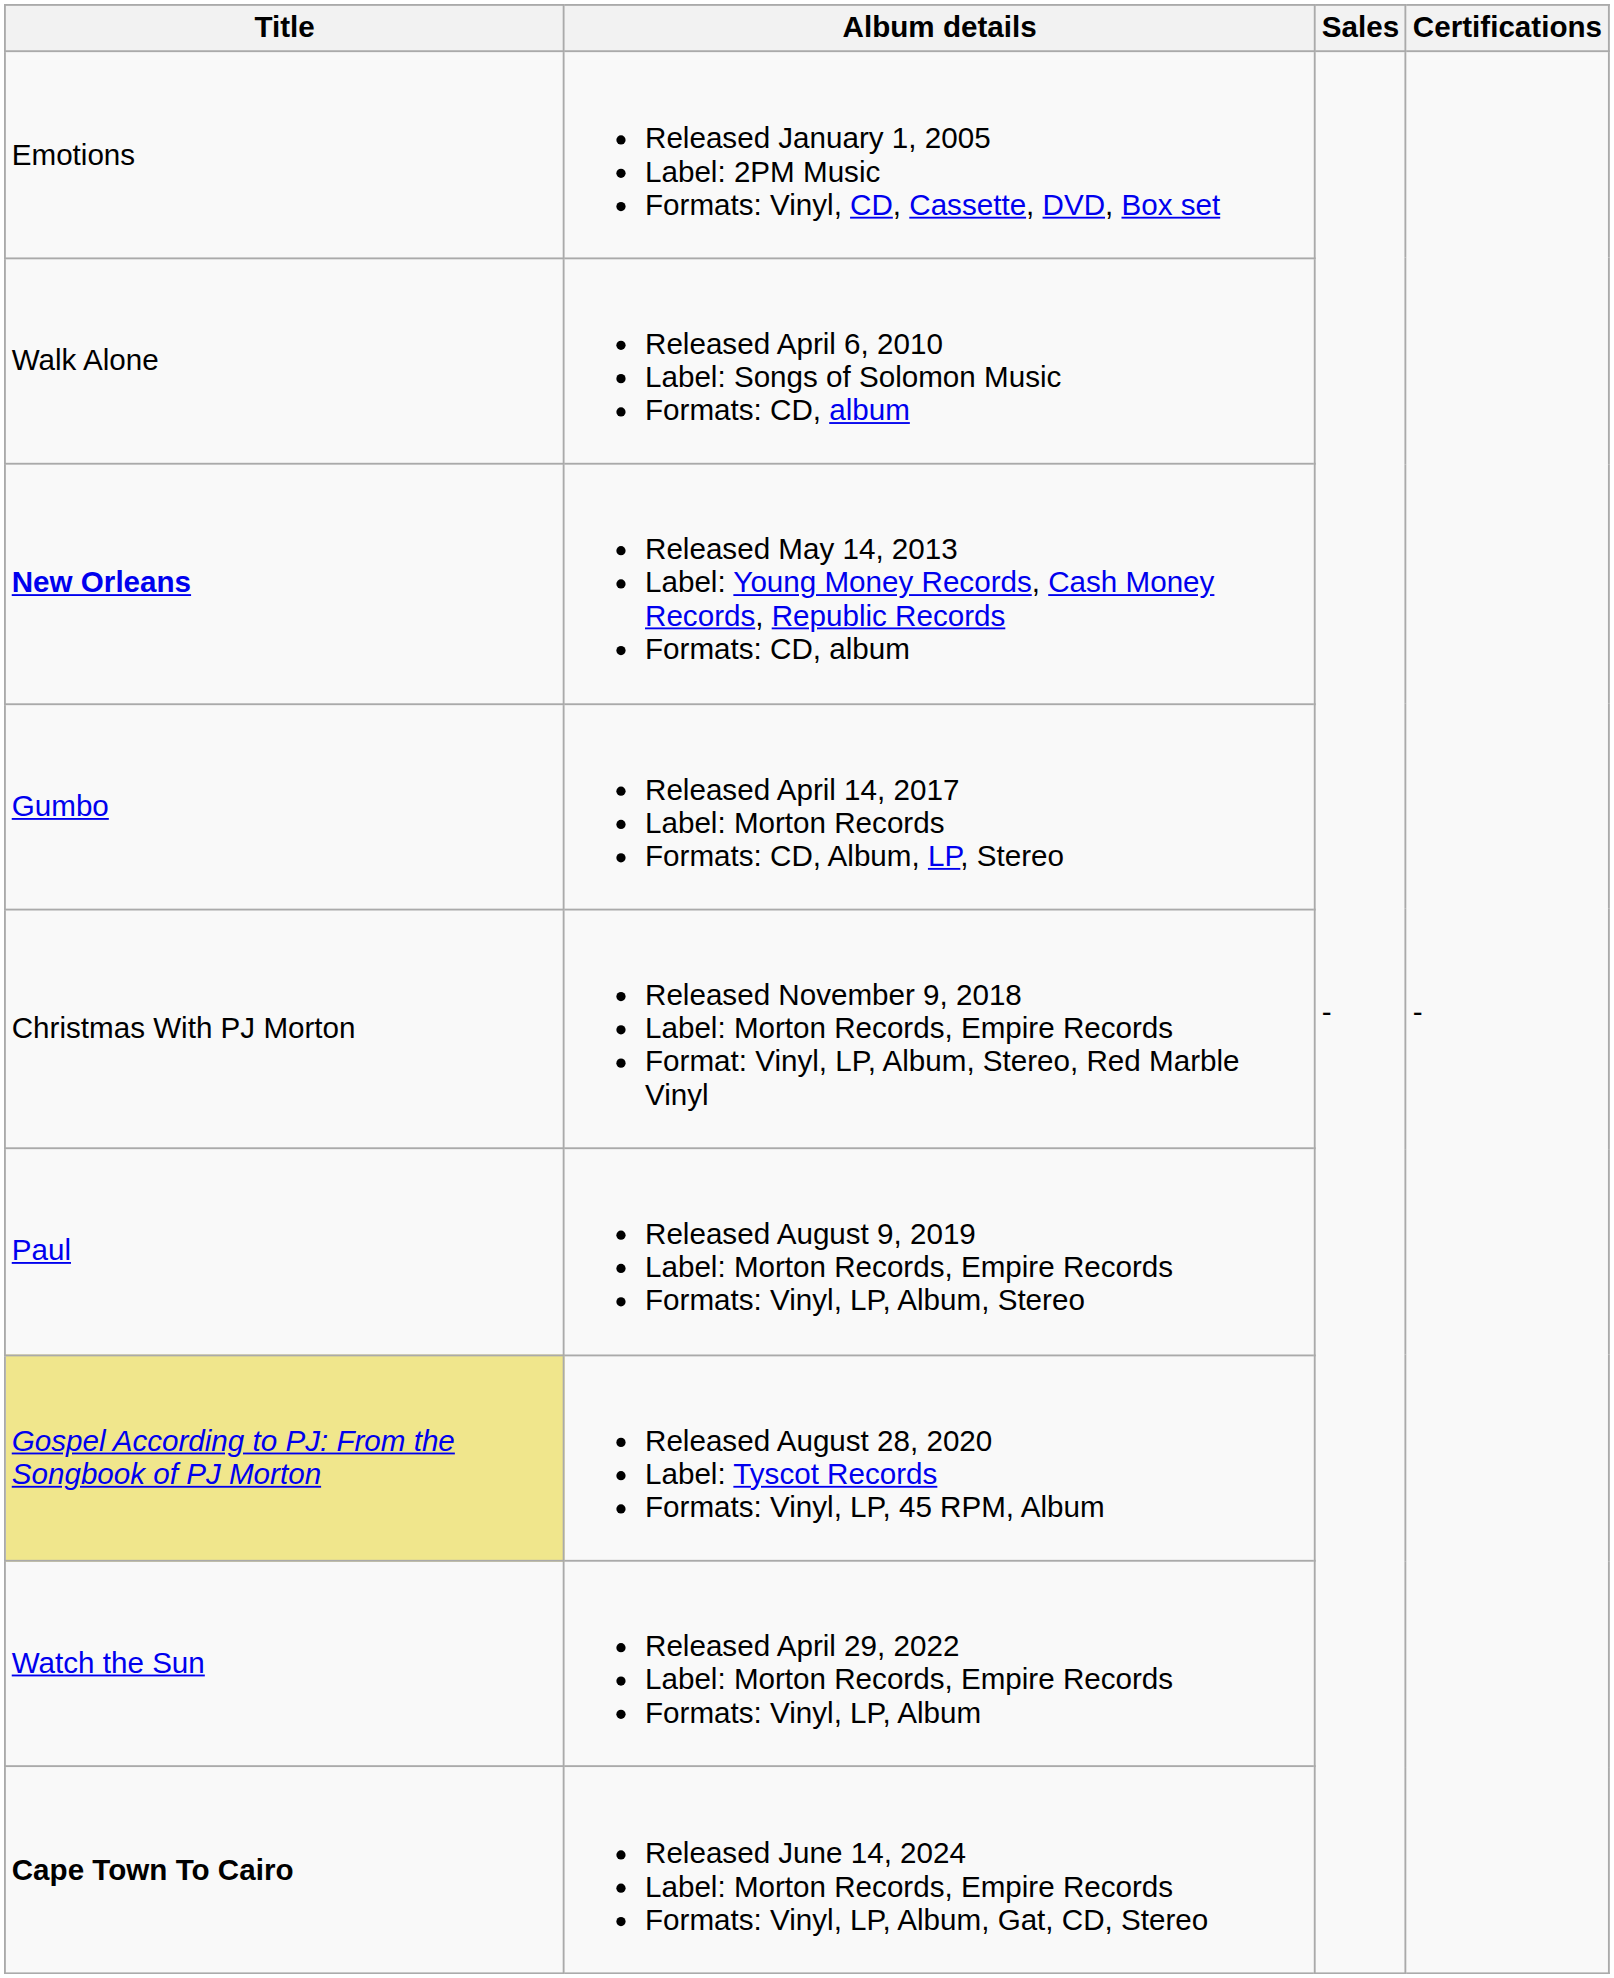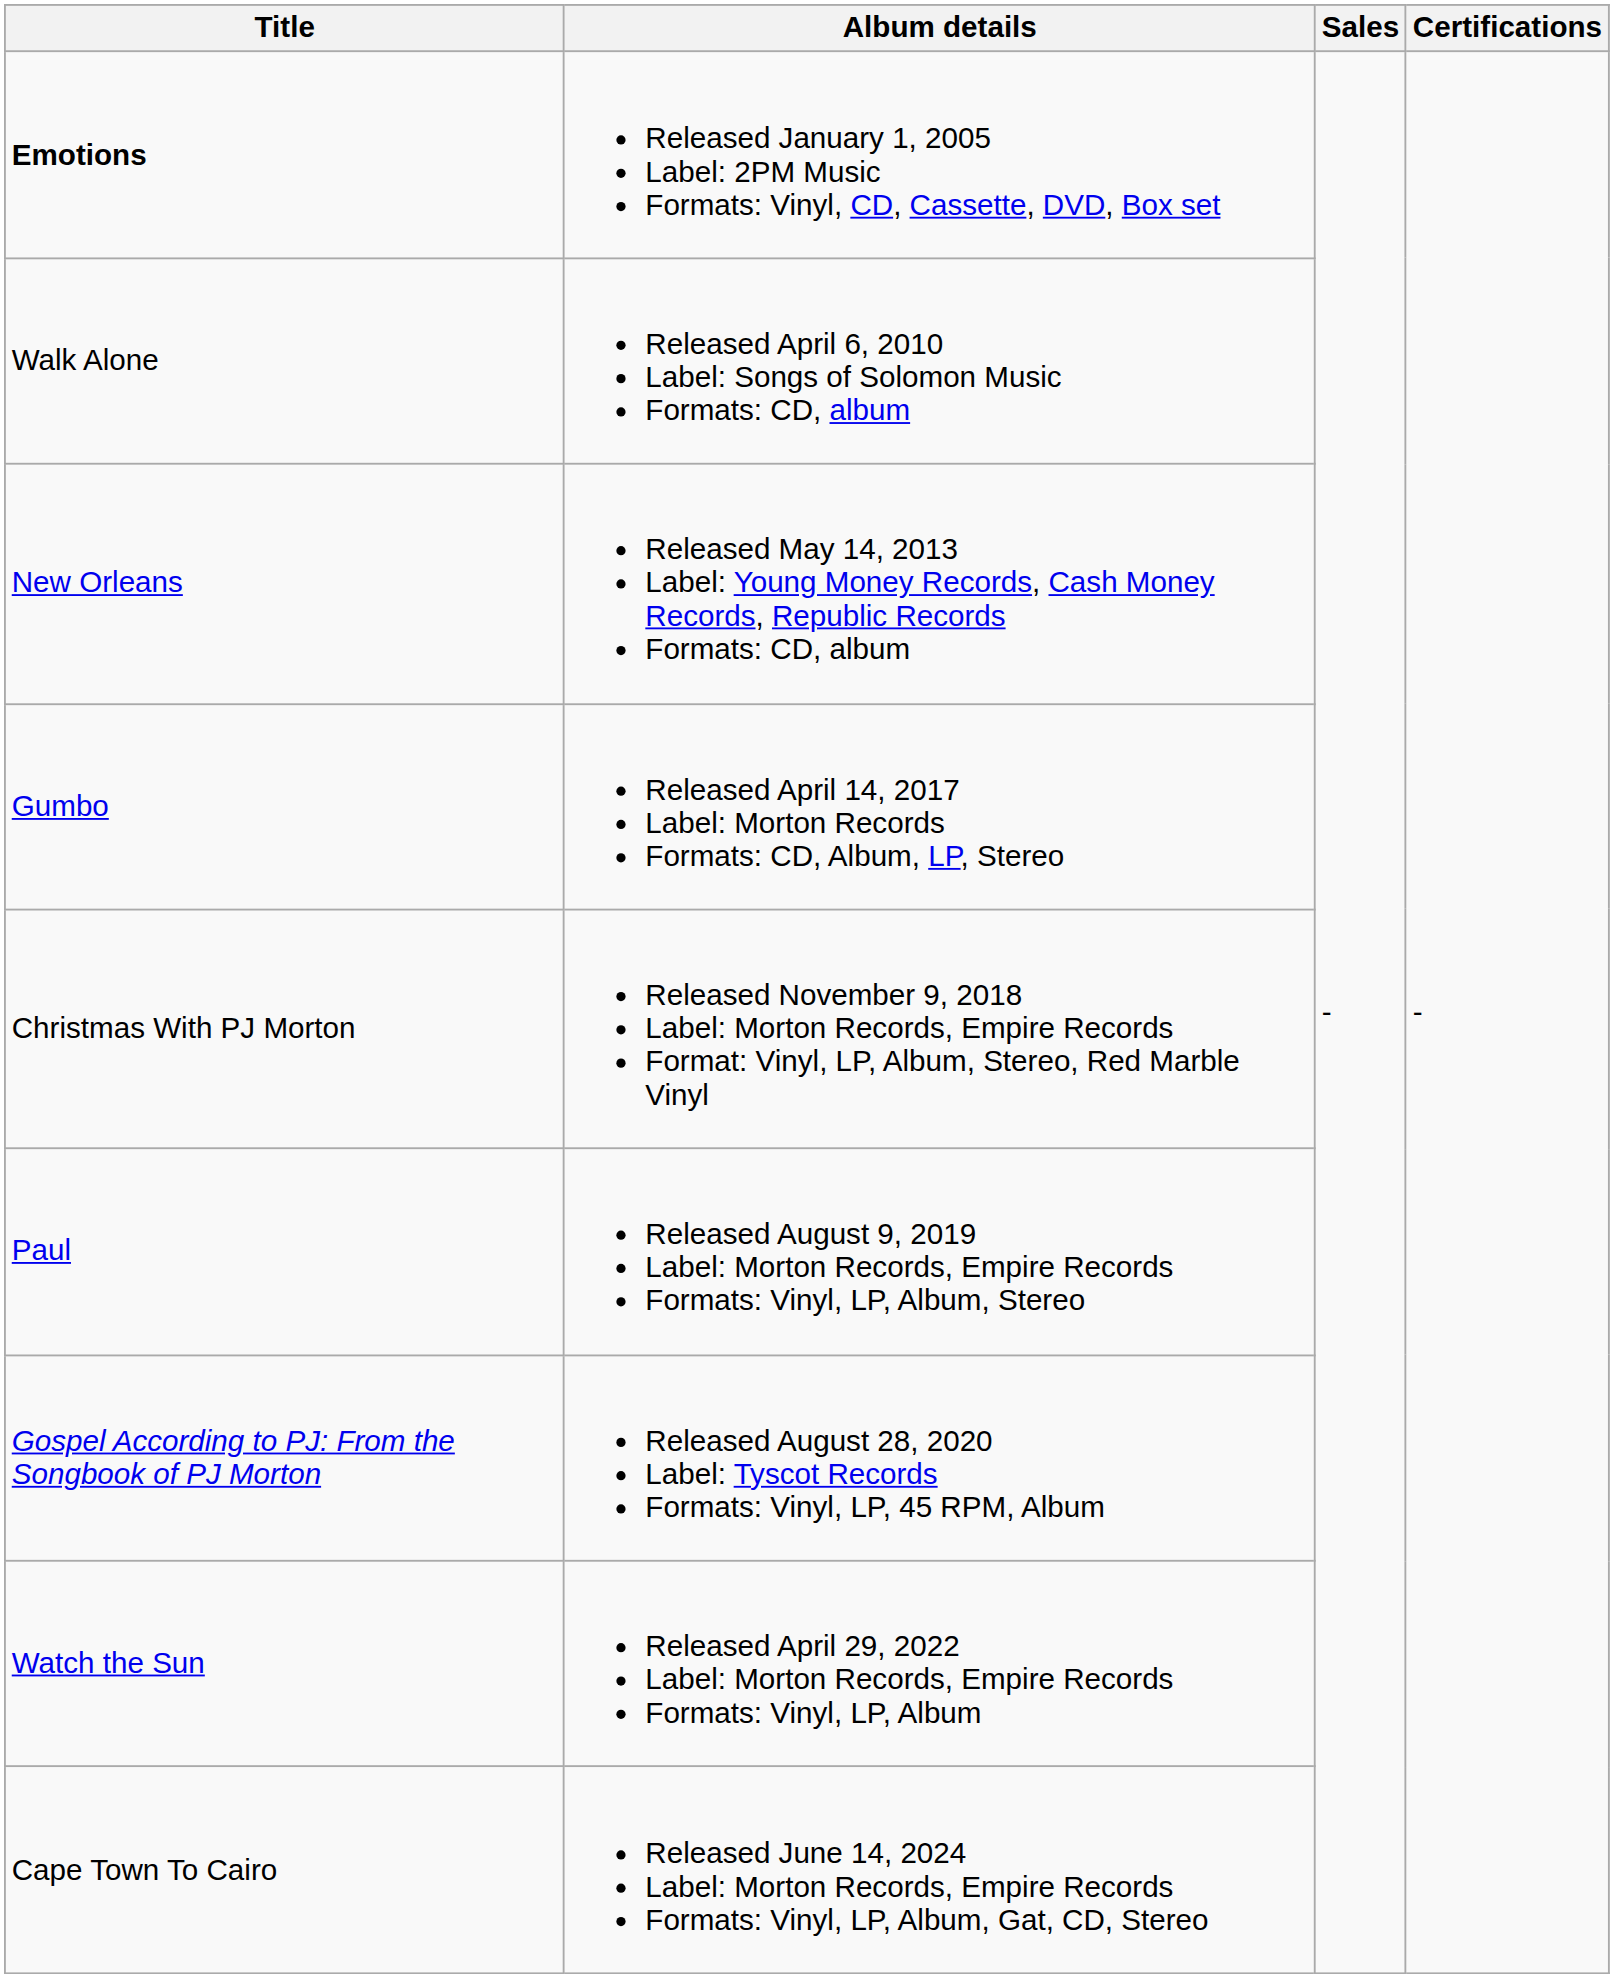(73, 154) normal -> (79, 154) bold
(101, 583) bold -> (97, 583) normal
(233, 1457) khaki background -> (233, 1457) no background
(153, 1869) bold -> (144, 1869) normal
